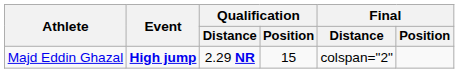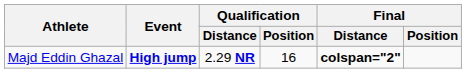(289, 58) 15 -> (289, 58) 16
(357, 58) normal -> (361, 58) bold
